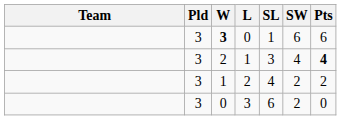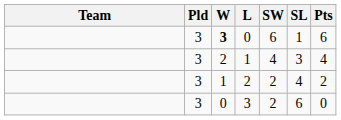columns swapped: (297, 15) <-> (271, 15)
(323, 59) bold -> (323, 59) normal
